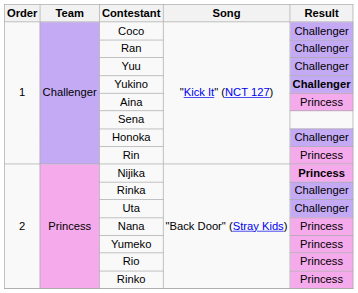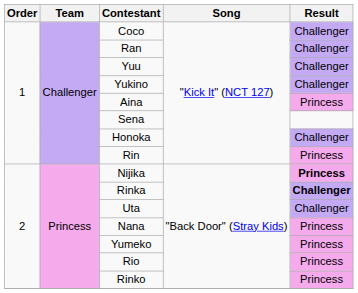(322, 84) bold -> (322, 84) normal
(322, 191) normal -> (322, 191) bold
